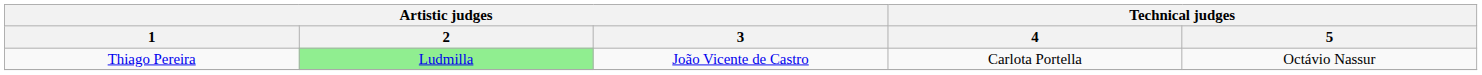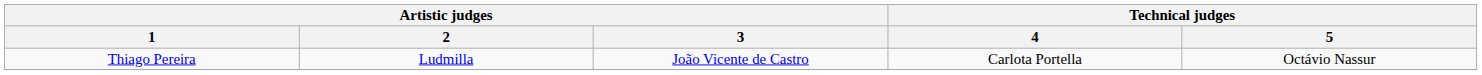(446, 58) lightgreen background -> (446, 58) no background
